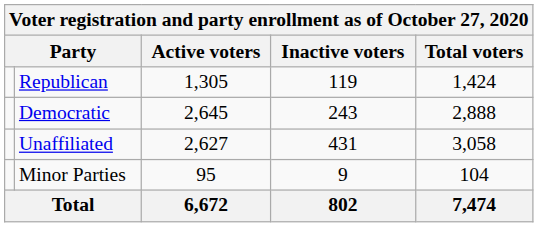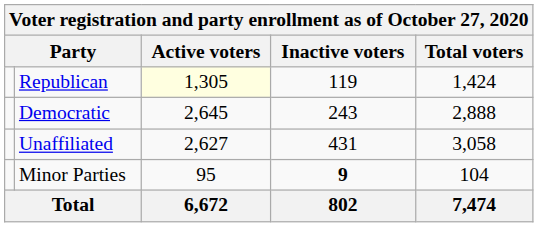(206, 81) no background -> (206, 81) lightyellow background
(343, 174) normal -> (343, 174) bold
